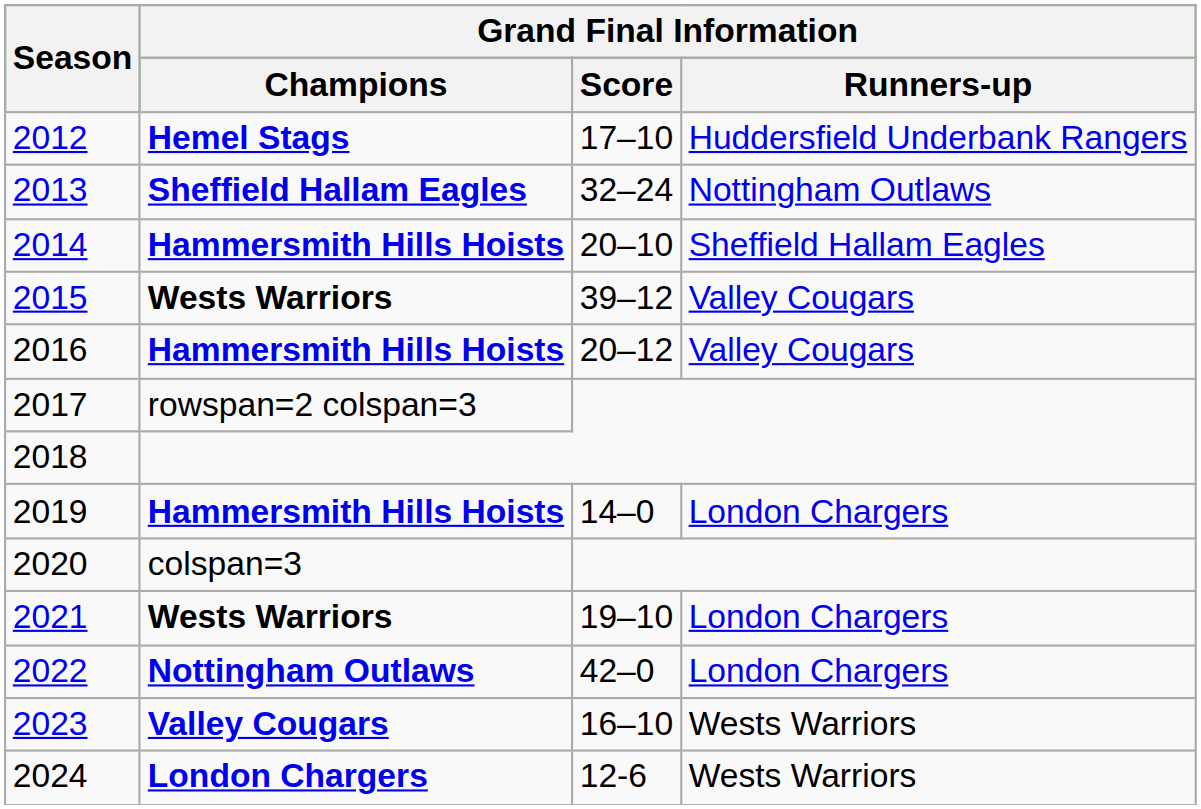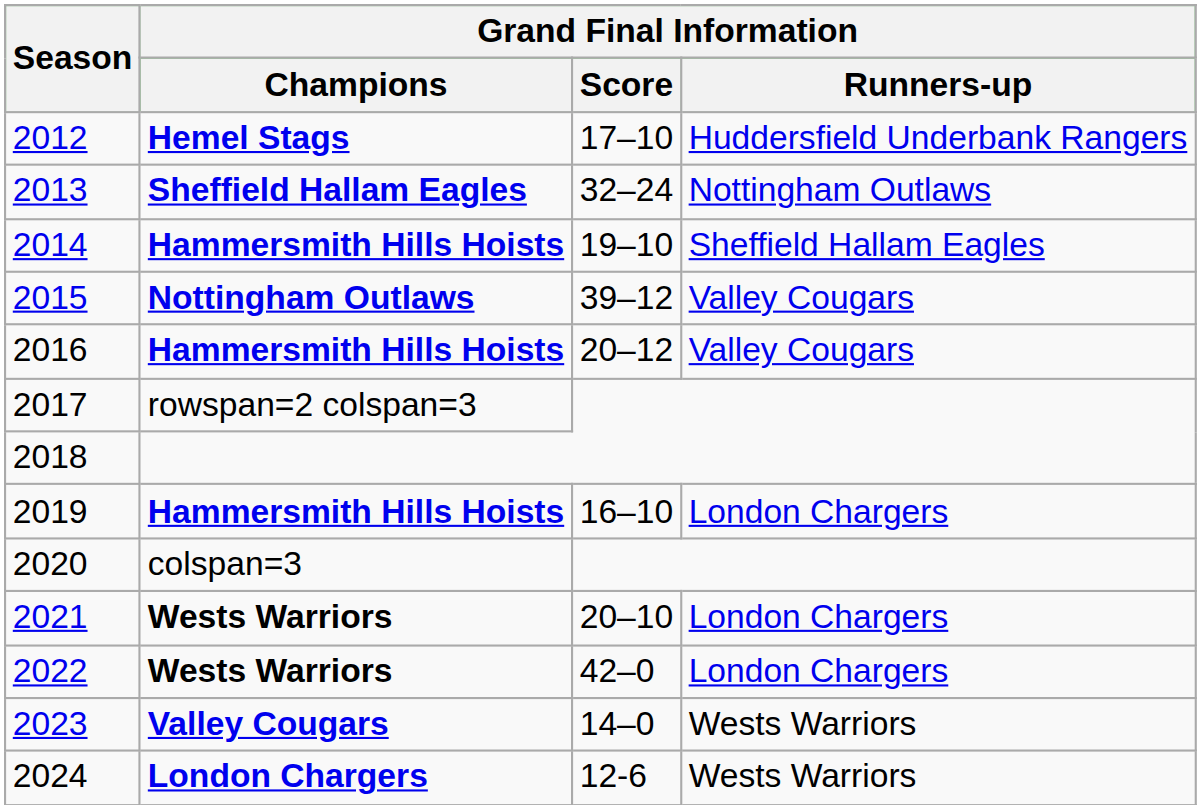(626, 244) 20–10 -> (626, 244) 19–10
(270, 297) Wests Warriors -> (311, 297) Nottingham Outlaws
(617, 510) 14–0 -> (626, 510) 16–10
(626, 617) 19–10 -> (626, 617) 20–10
(311, 670) Nottingham Outlaws -> (270, 670) Wests Warriors
(626, 723) 16–10 -> (617, 723) 14–0
